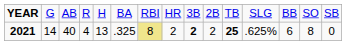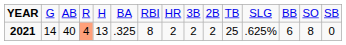(86, 31) no background -> (86, 31) lightsalmon background
(150, 31) khaki background -> (150, 31) no background
(193, 31) bold -> (193, 31) normal
(232, 31) bold -> (232, 31) normal
